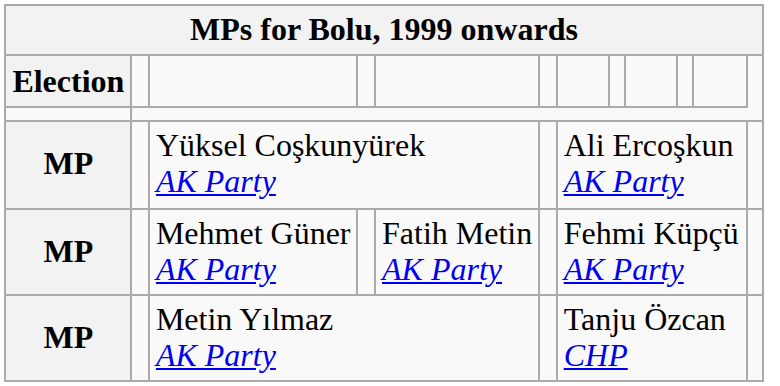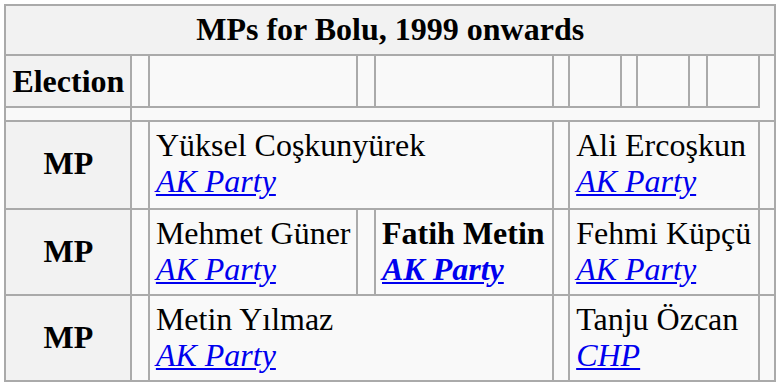(457, 250) normal -> (463, 250) bold
